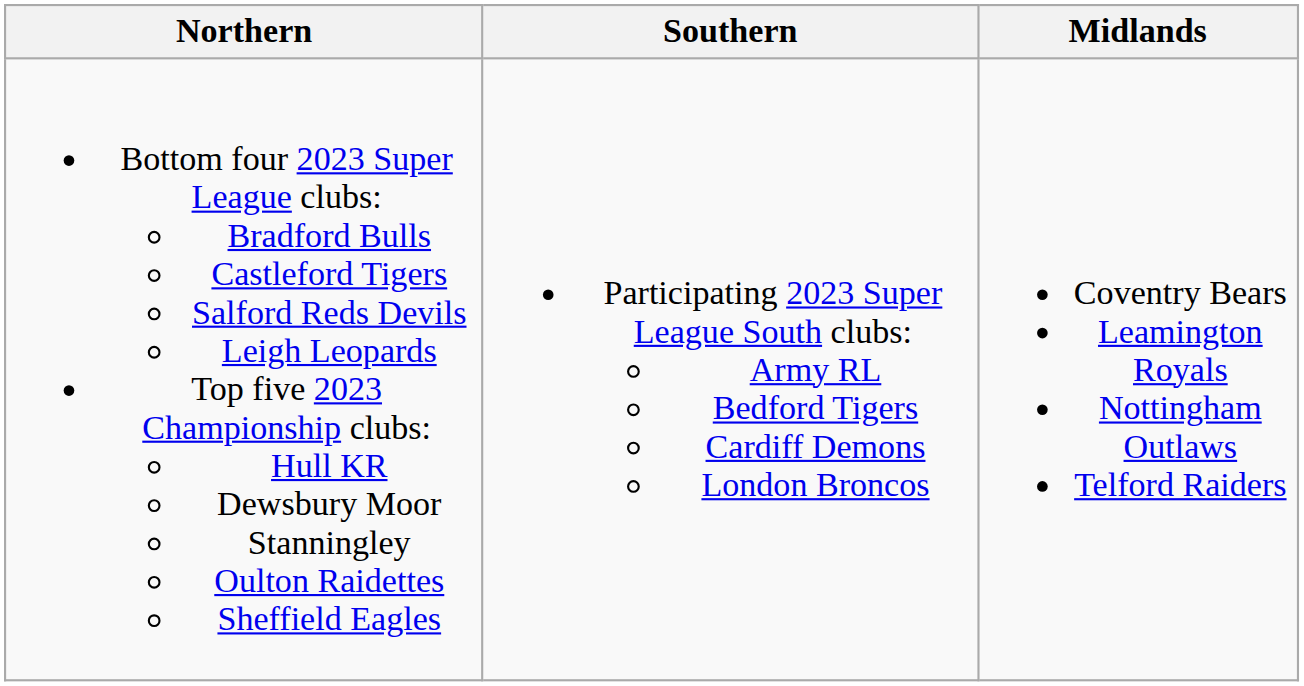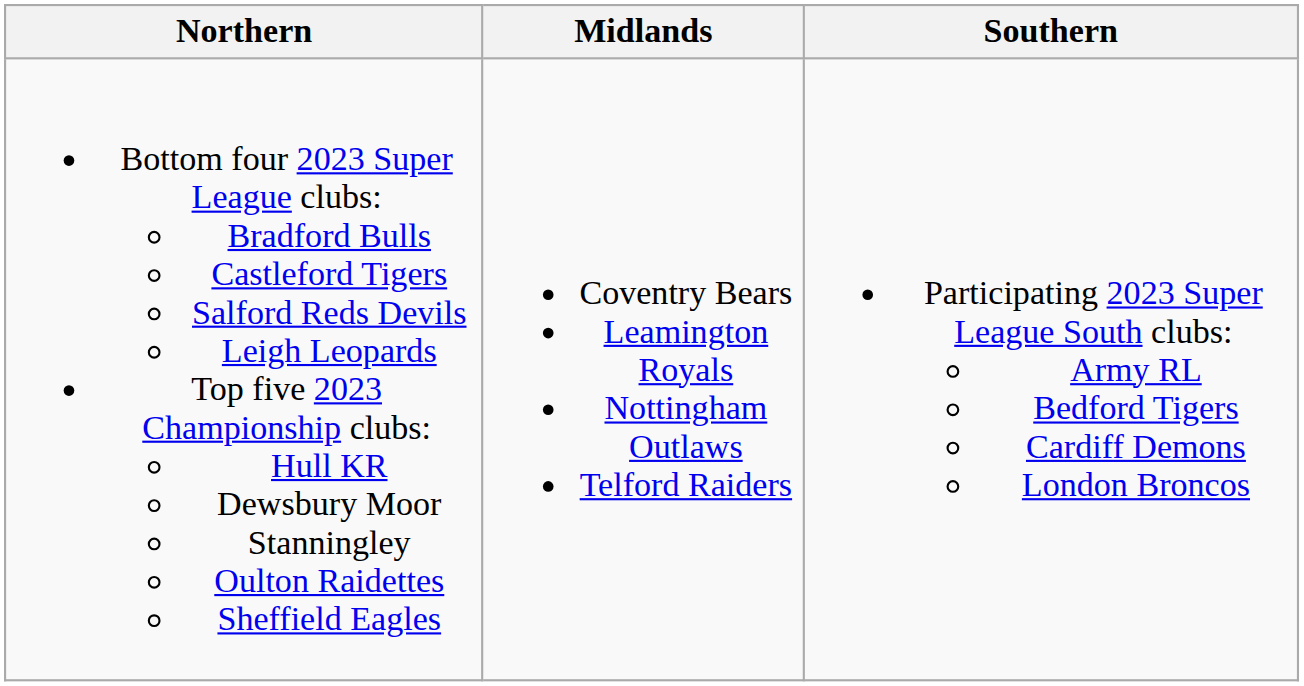columns swapped: (1138, 31) <-> (730, 31)
